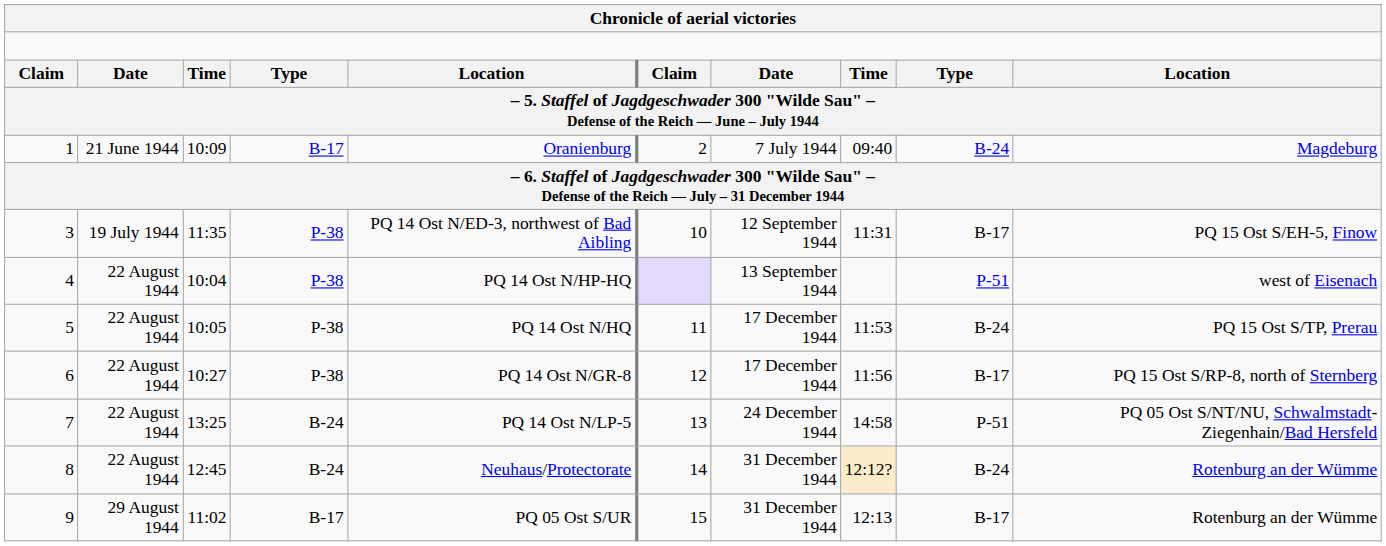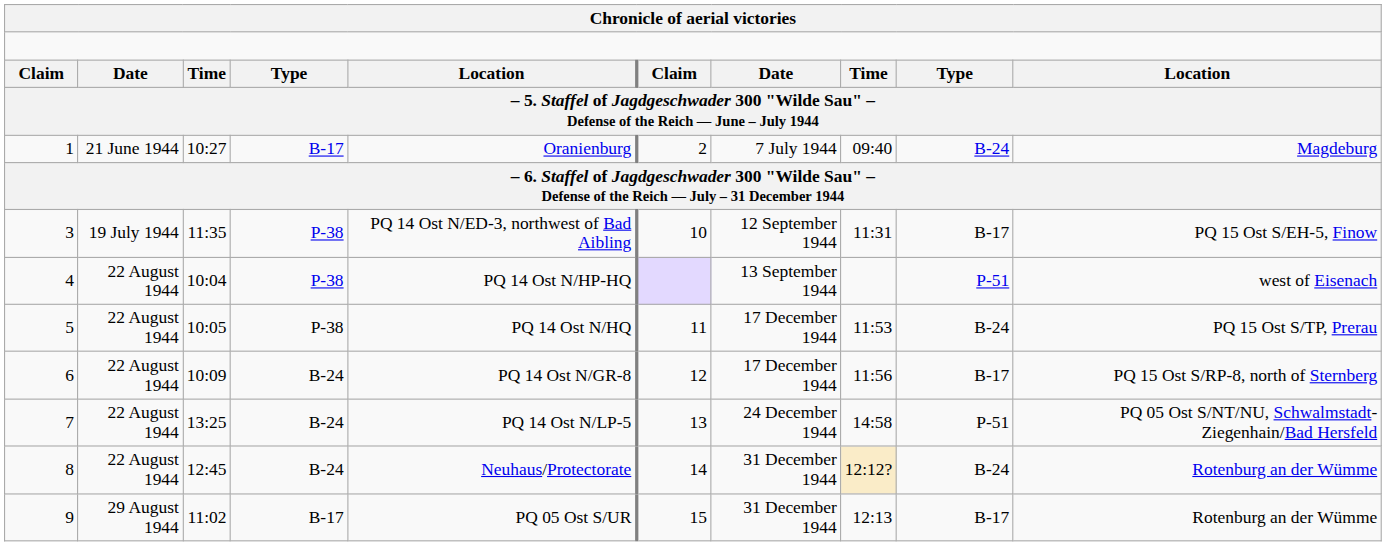(207, 148) 10:09 -> (207, 148) 10:27
(207, 375) 10:27 -> (207, 375) 10:09
(327, 375) P-38 -> (326, 375) B-24
